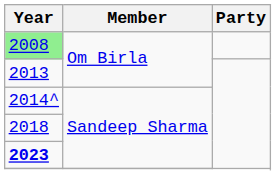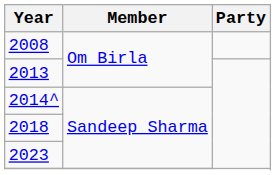(29, 46) lightgreen background -> (29, 46) no background
(29, 155) bold -> (29, 155) normal
